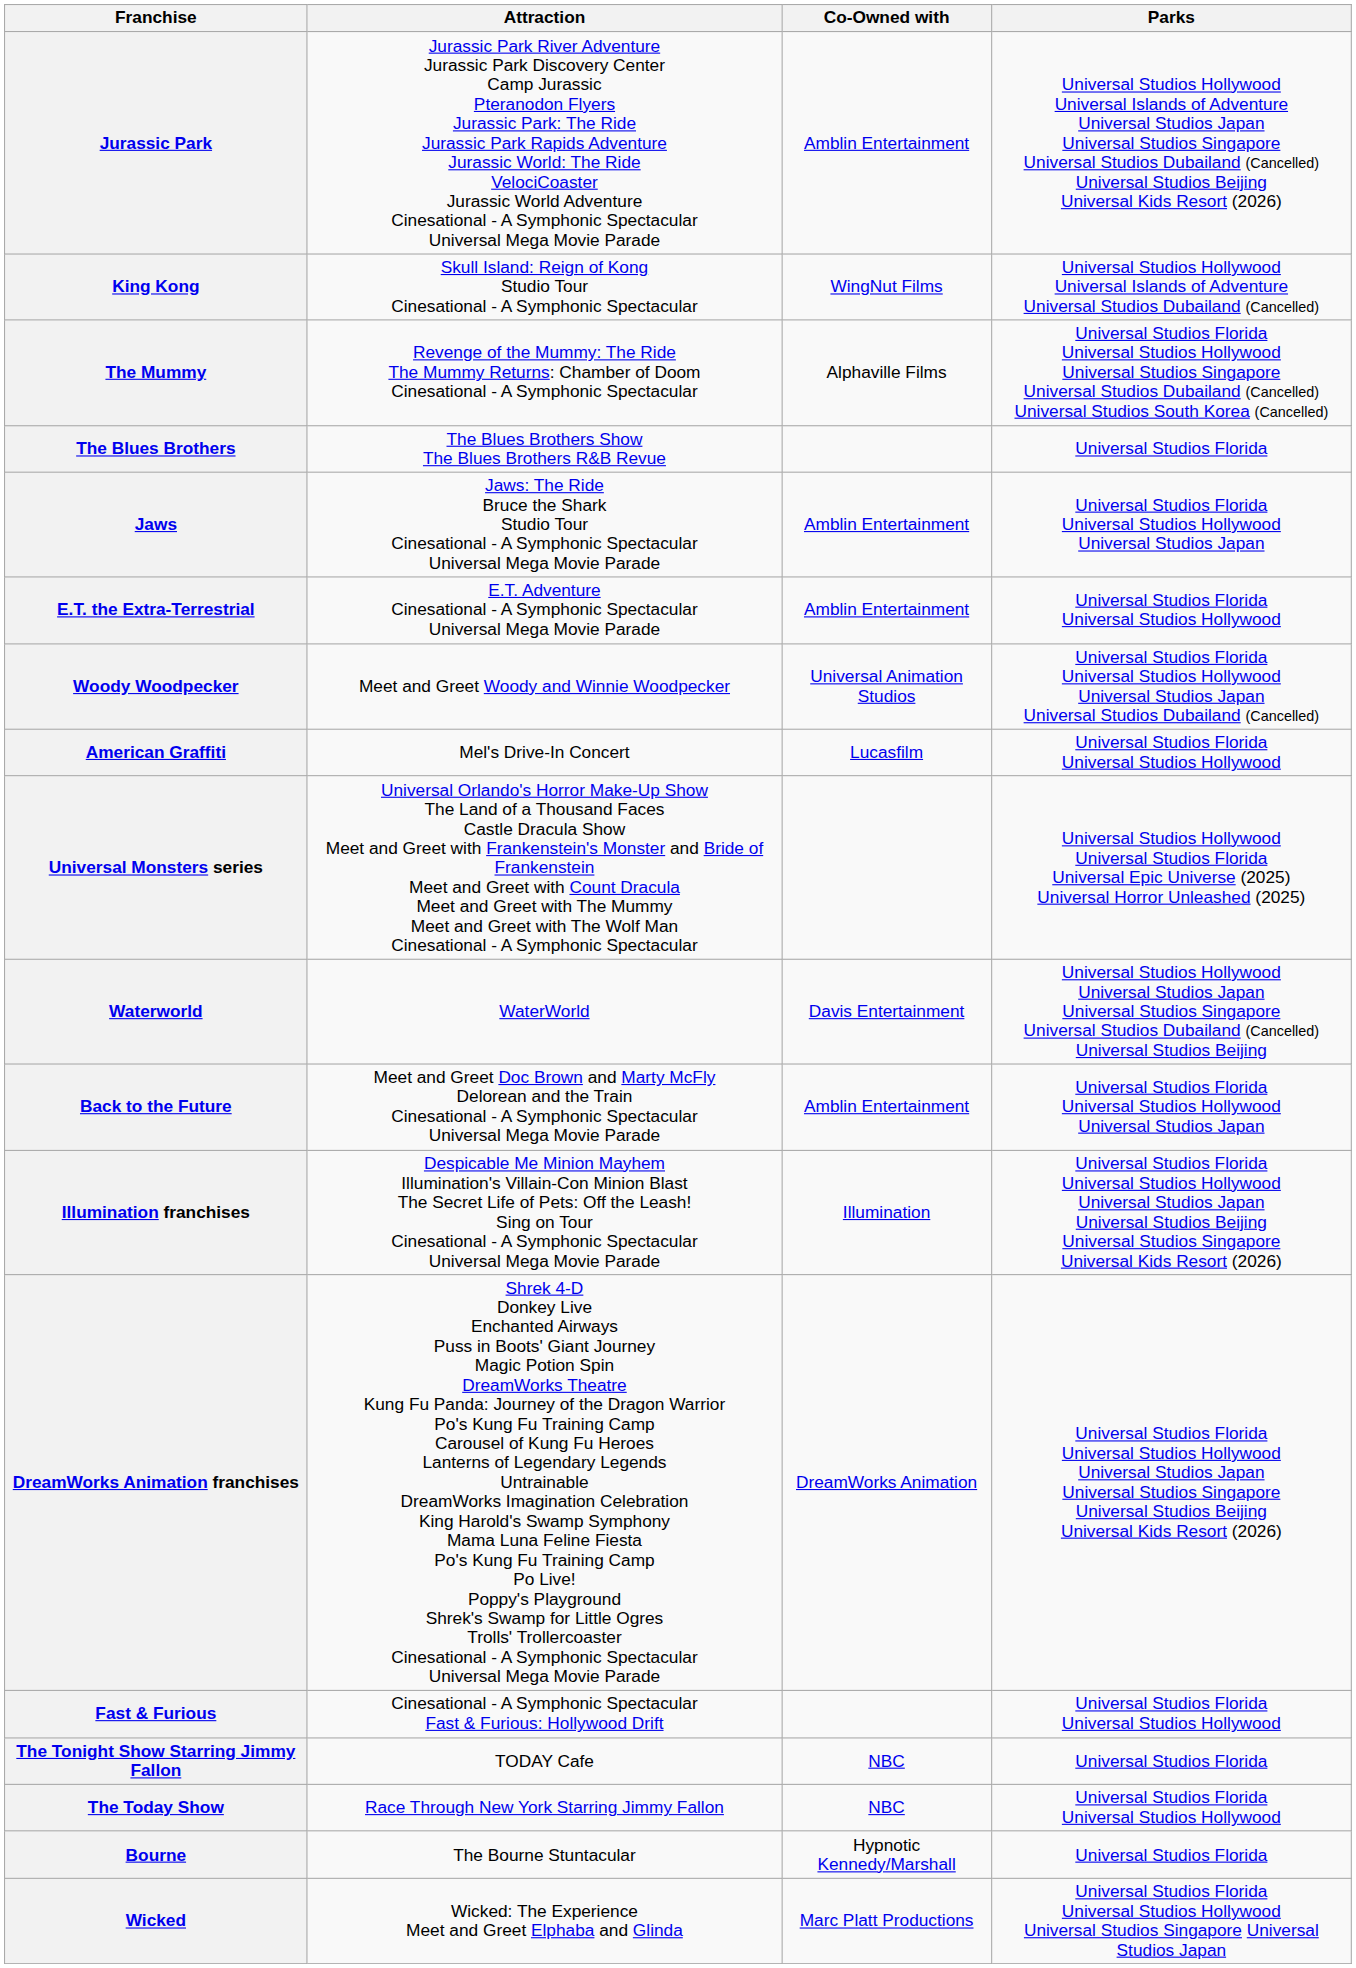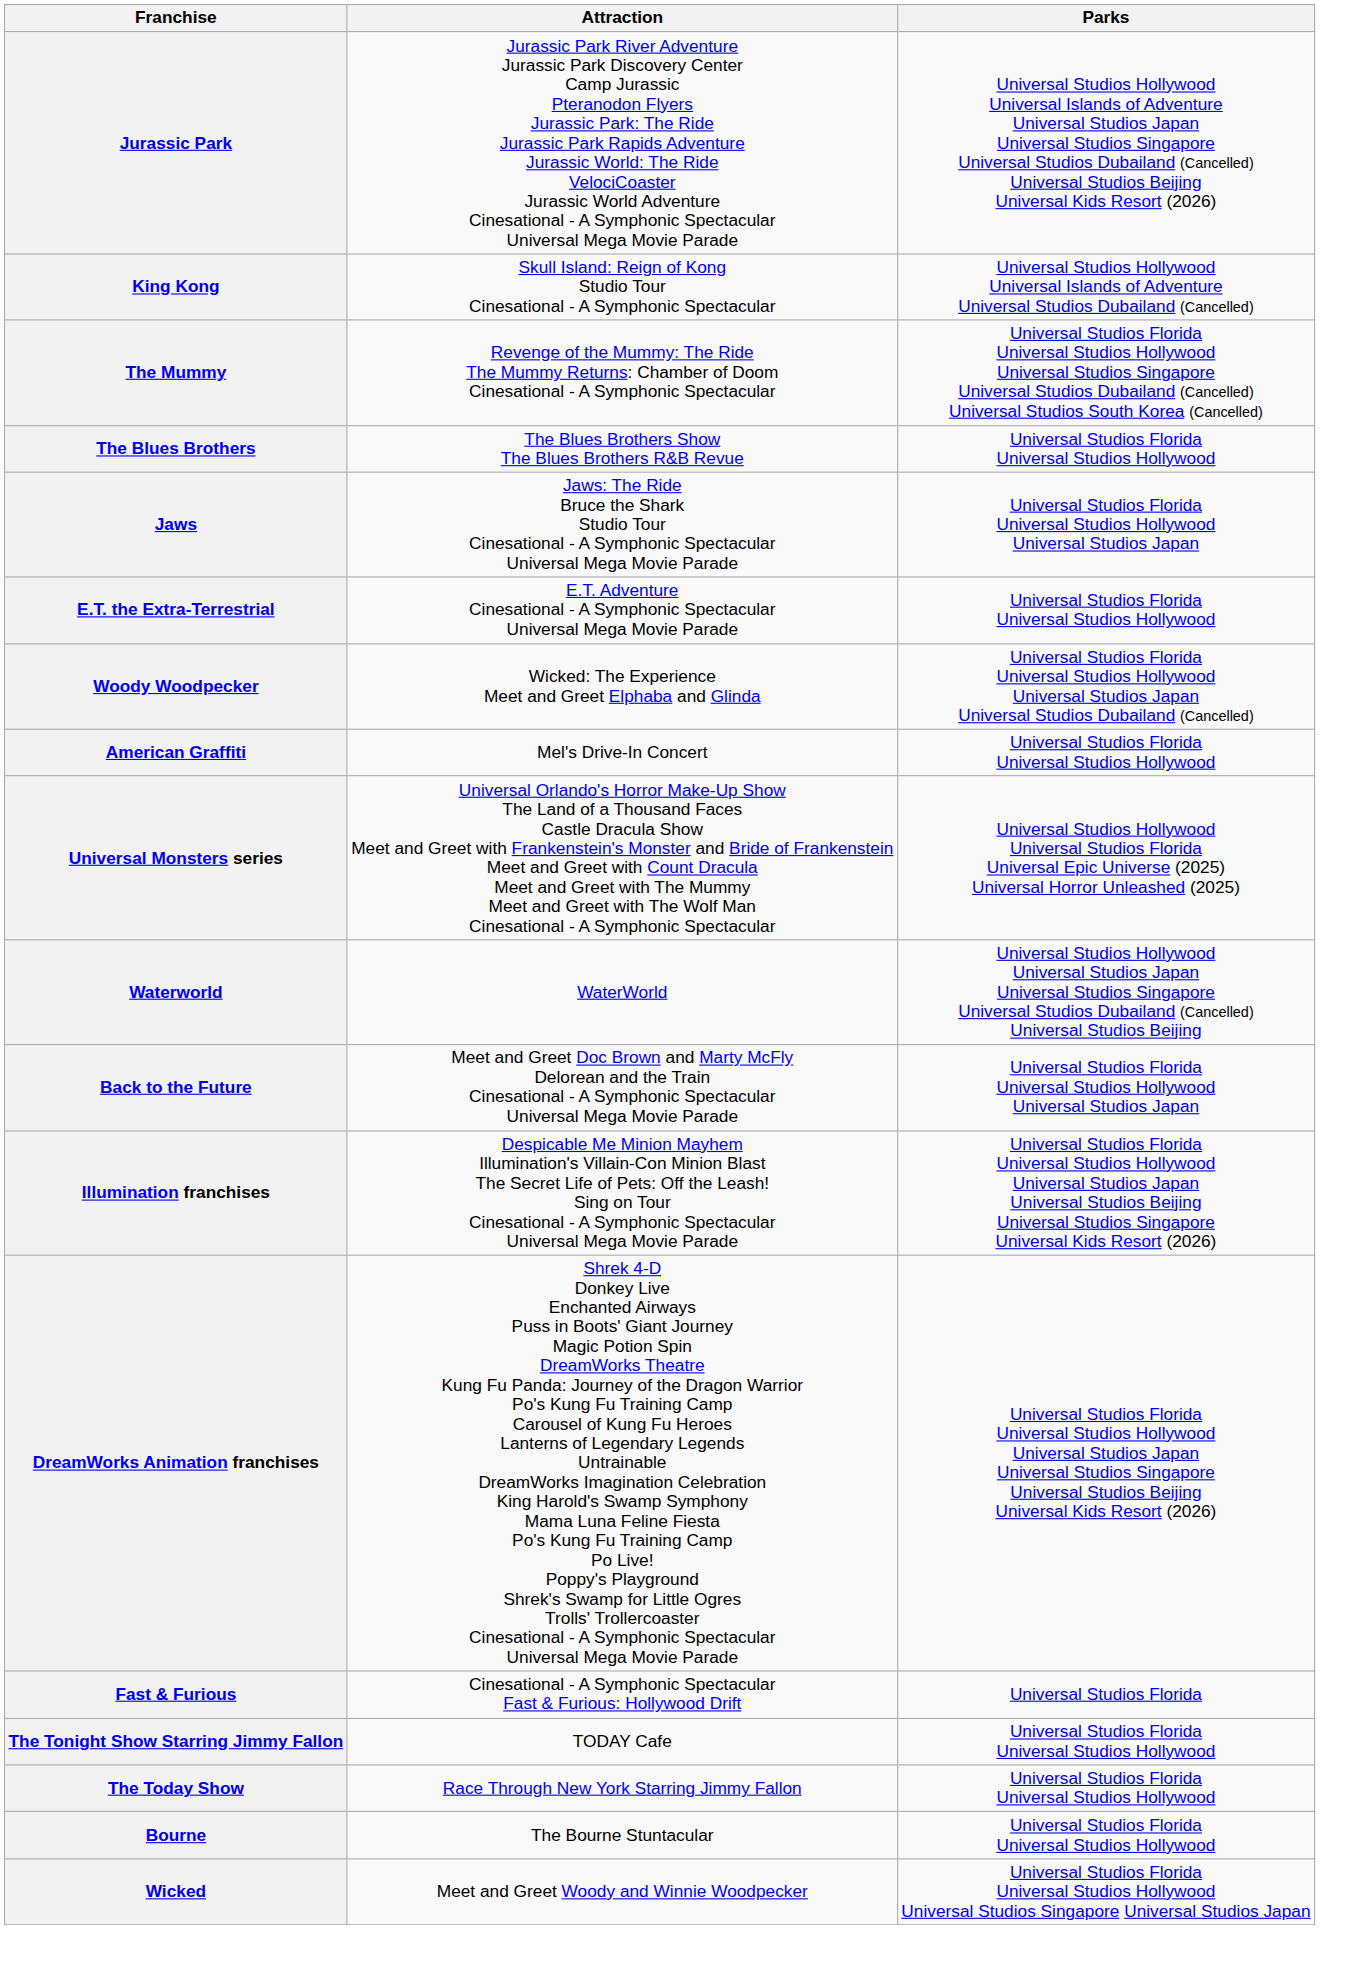- column: (887, 18)
(1171, 448) Universal Studios Florida -> (1106, 448) Universal Studios Florida Universal Studios Hollywood
(544, 686) Meet and Greet Woody and Winnie Woodpecker -> (622, 686) Wicked: The Experience Meet and Greet Elphaba and Glinda
(1171, 1714) Universal Studios Florida Universal Studios Hollywood -> (1106, 1694) Universal Studios Florida
(1171, 1760) Universal Studios Florida -> (1106, 1741) Universal Studios Florida Universal Studios Hollywood
(1171, 1854) Universal Studios Florida -> (1106, 1835) Universal Studios Florida Universal Studios Hollywood
(544, 1920) Wicked: The Experience Meet and Greet Elphaba and Glinda -> (622, 1891) Meet and Greet Woody and Winnie Woodpecker
